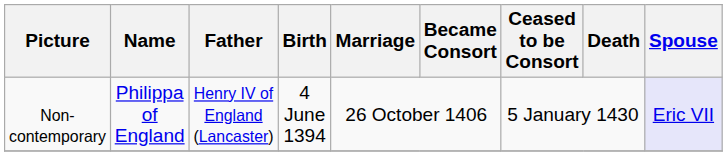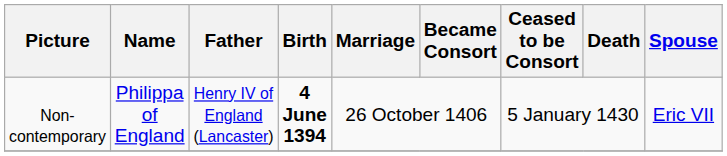(305, 114) normal -> (305, 114) bold
(683, 114) lavender background -> (683, 114) no background
